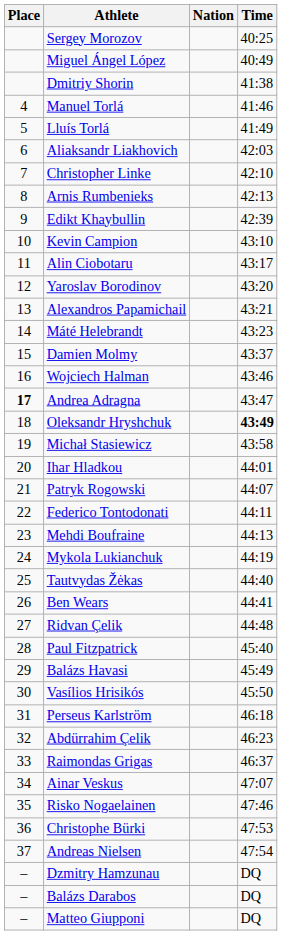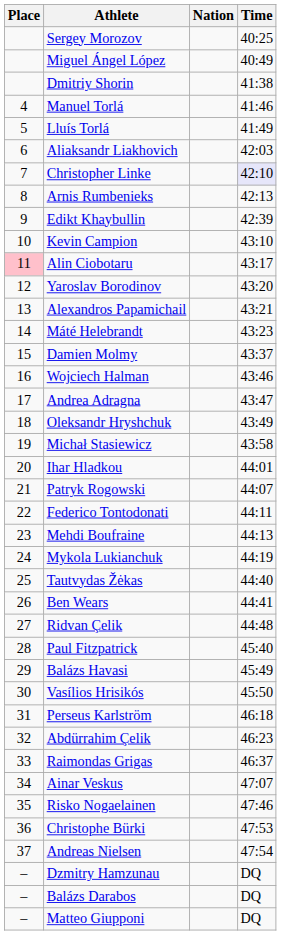(257, 173) no background -> (257, 173) lavender background
(24, 264) no background -> (24, 264) pink background
(24, 399) bold -> (24, 399) normal
(257, 422) bold -> (257, 422) normal
